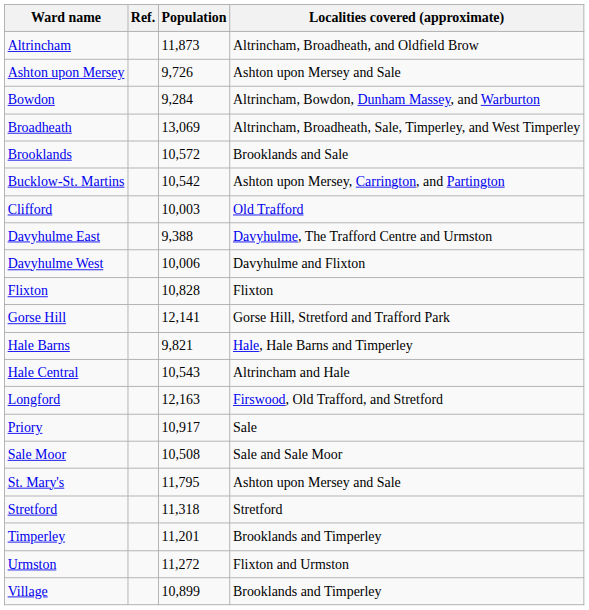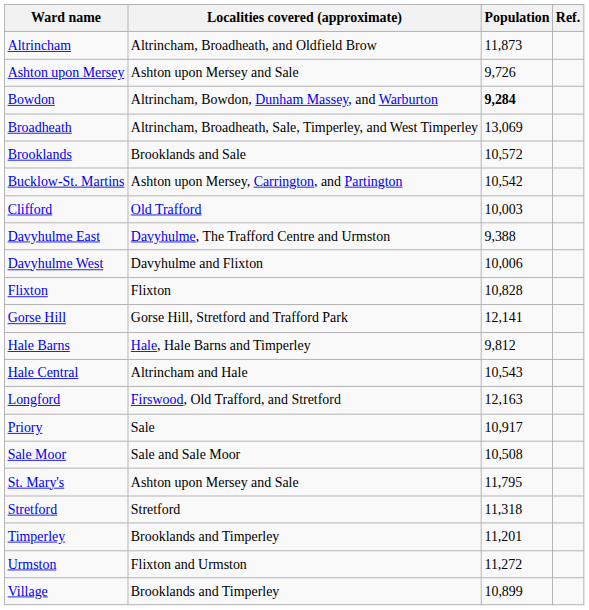columns swapped: (407, 18) <-> (143, 18)
(177, 100) normal -> (500, 100) bold
(177, 345) 9,821 -> (500, 345) 9,812
